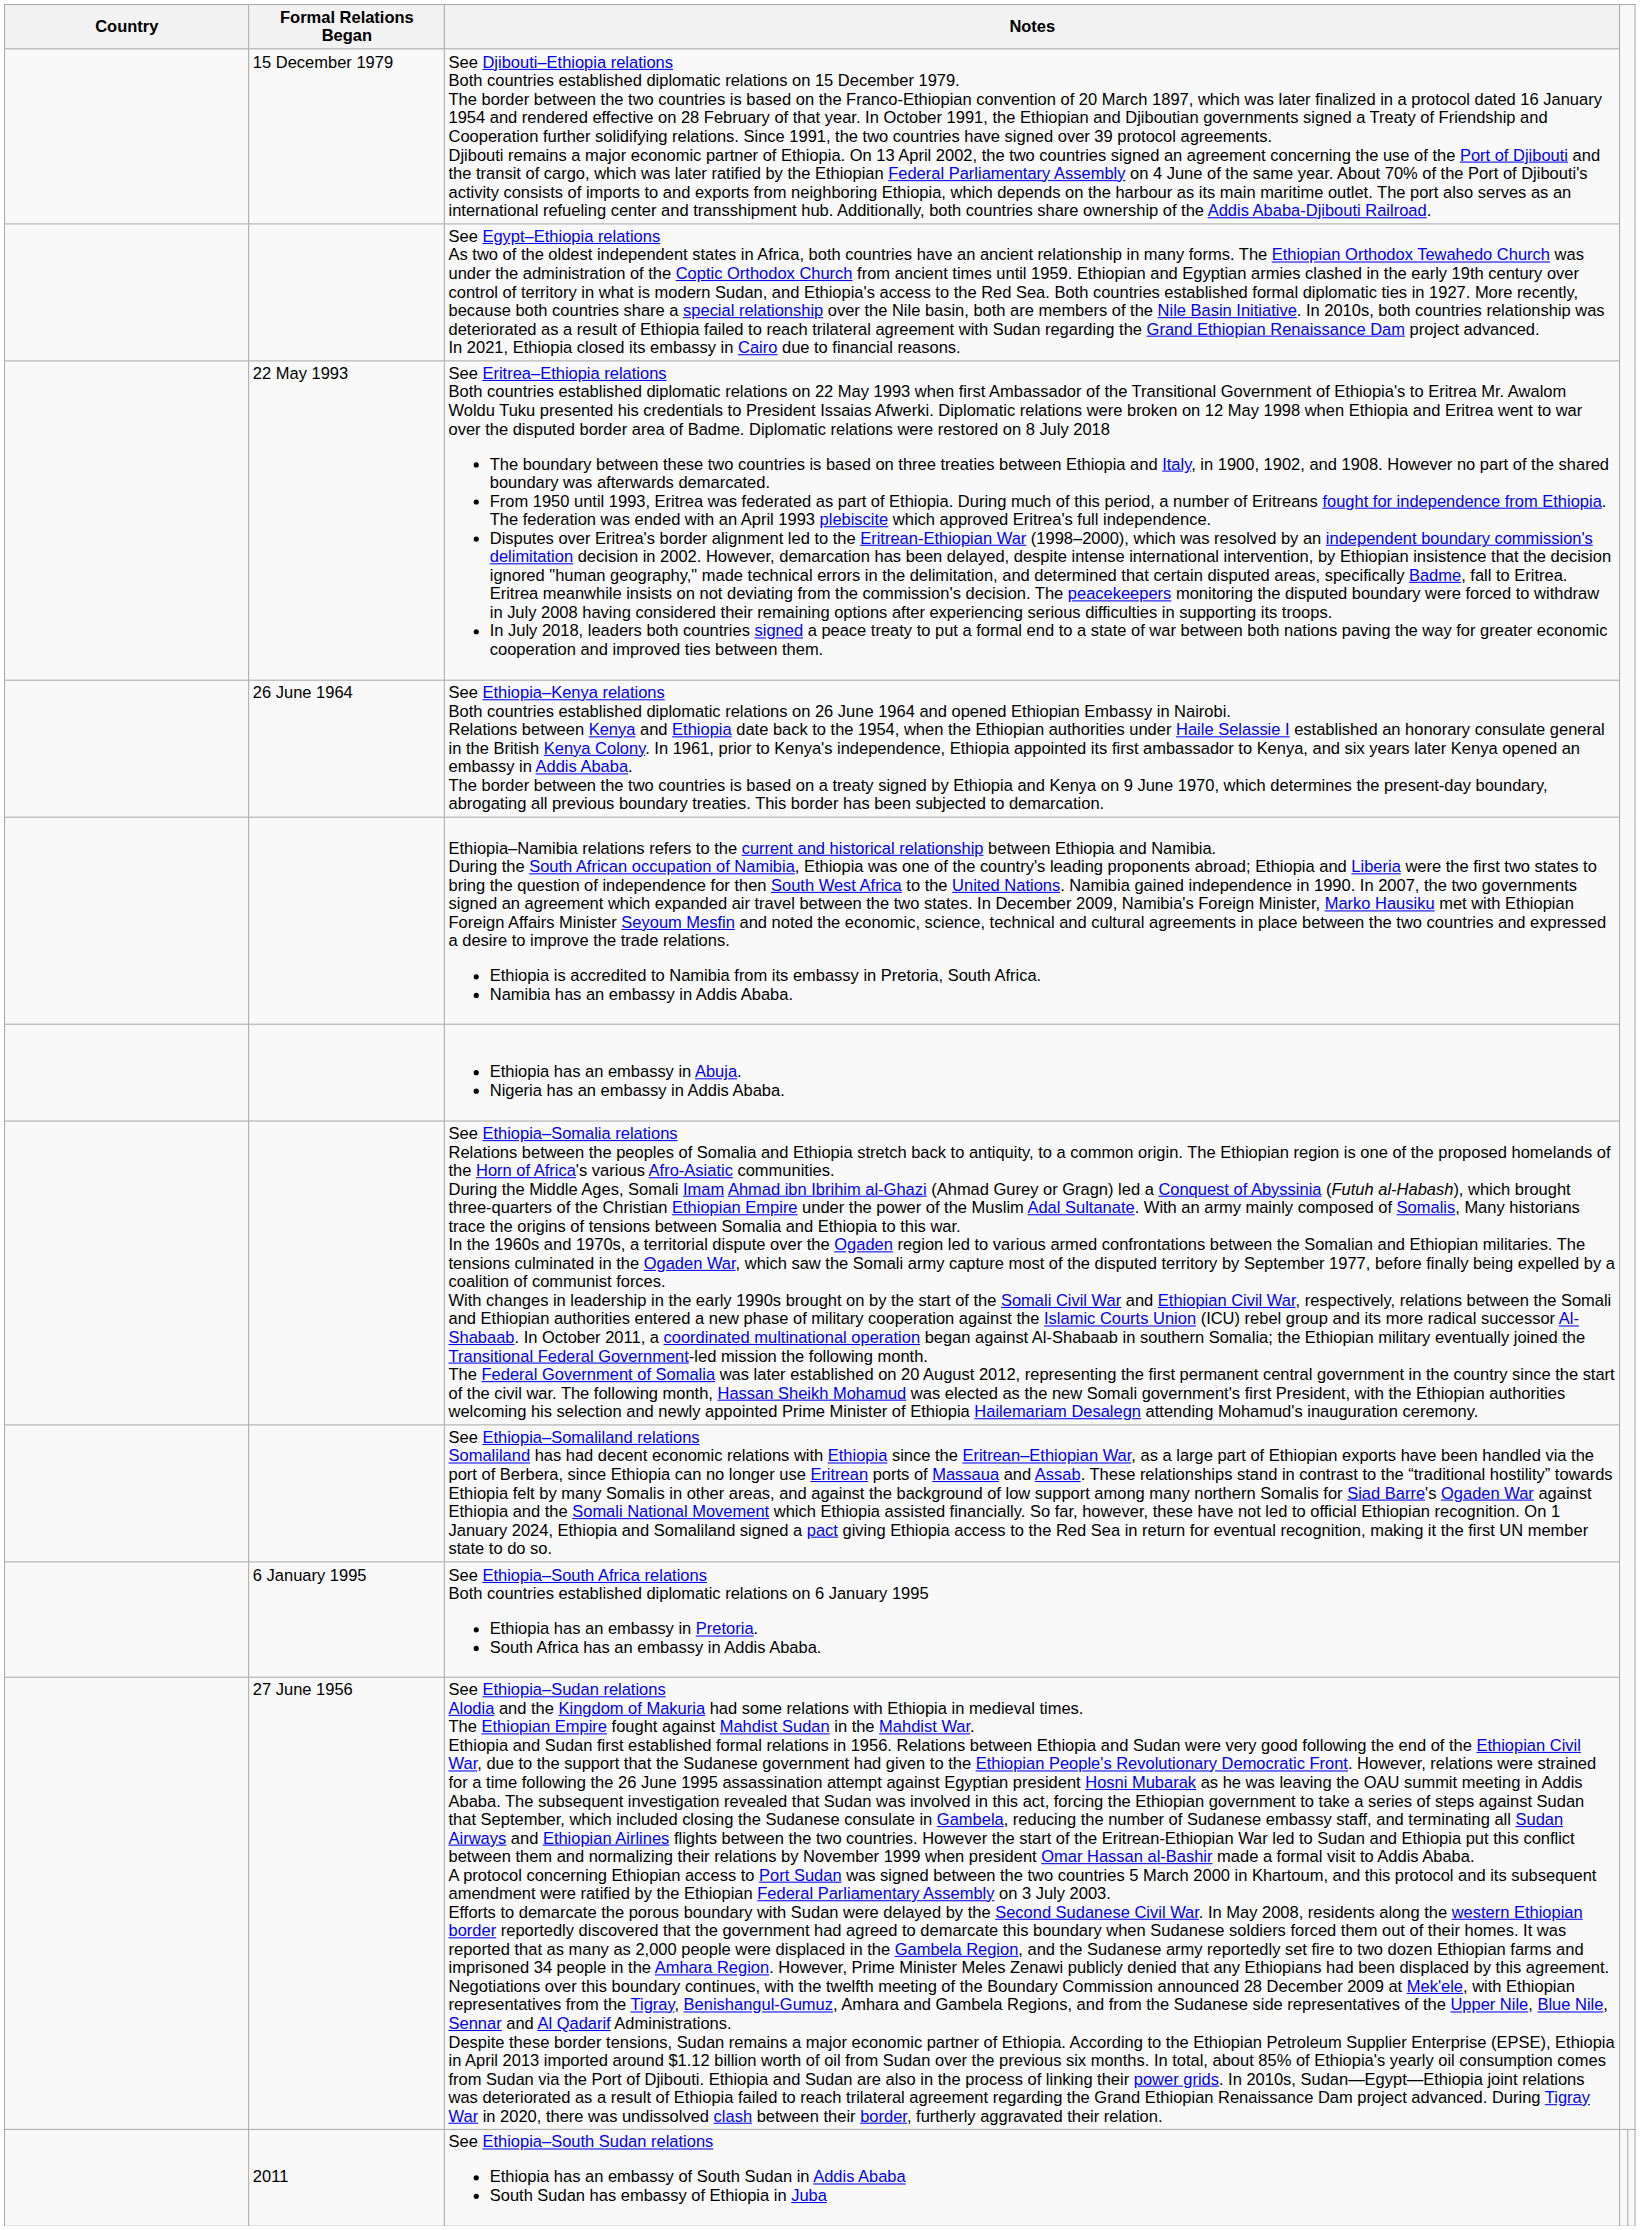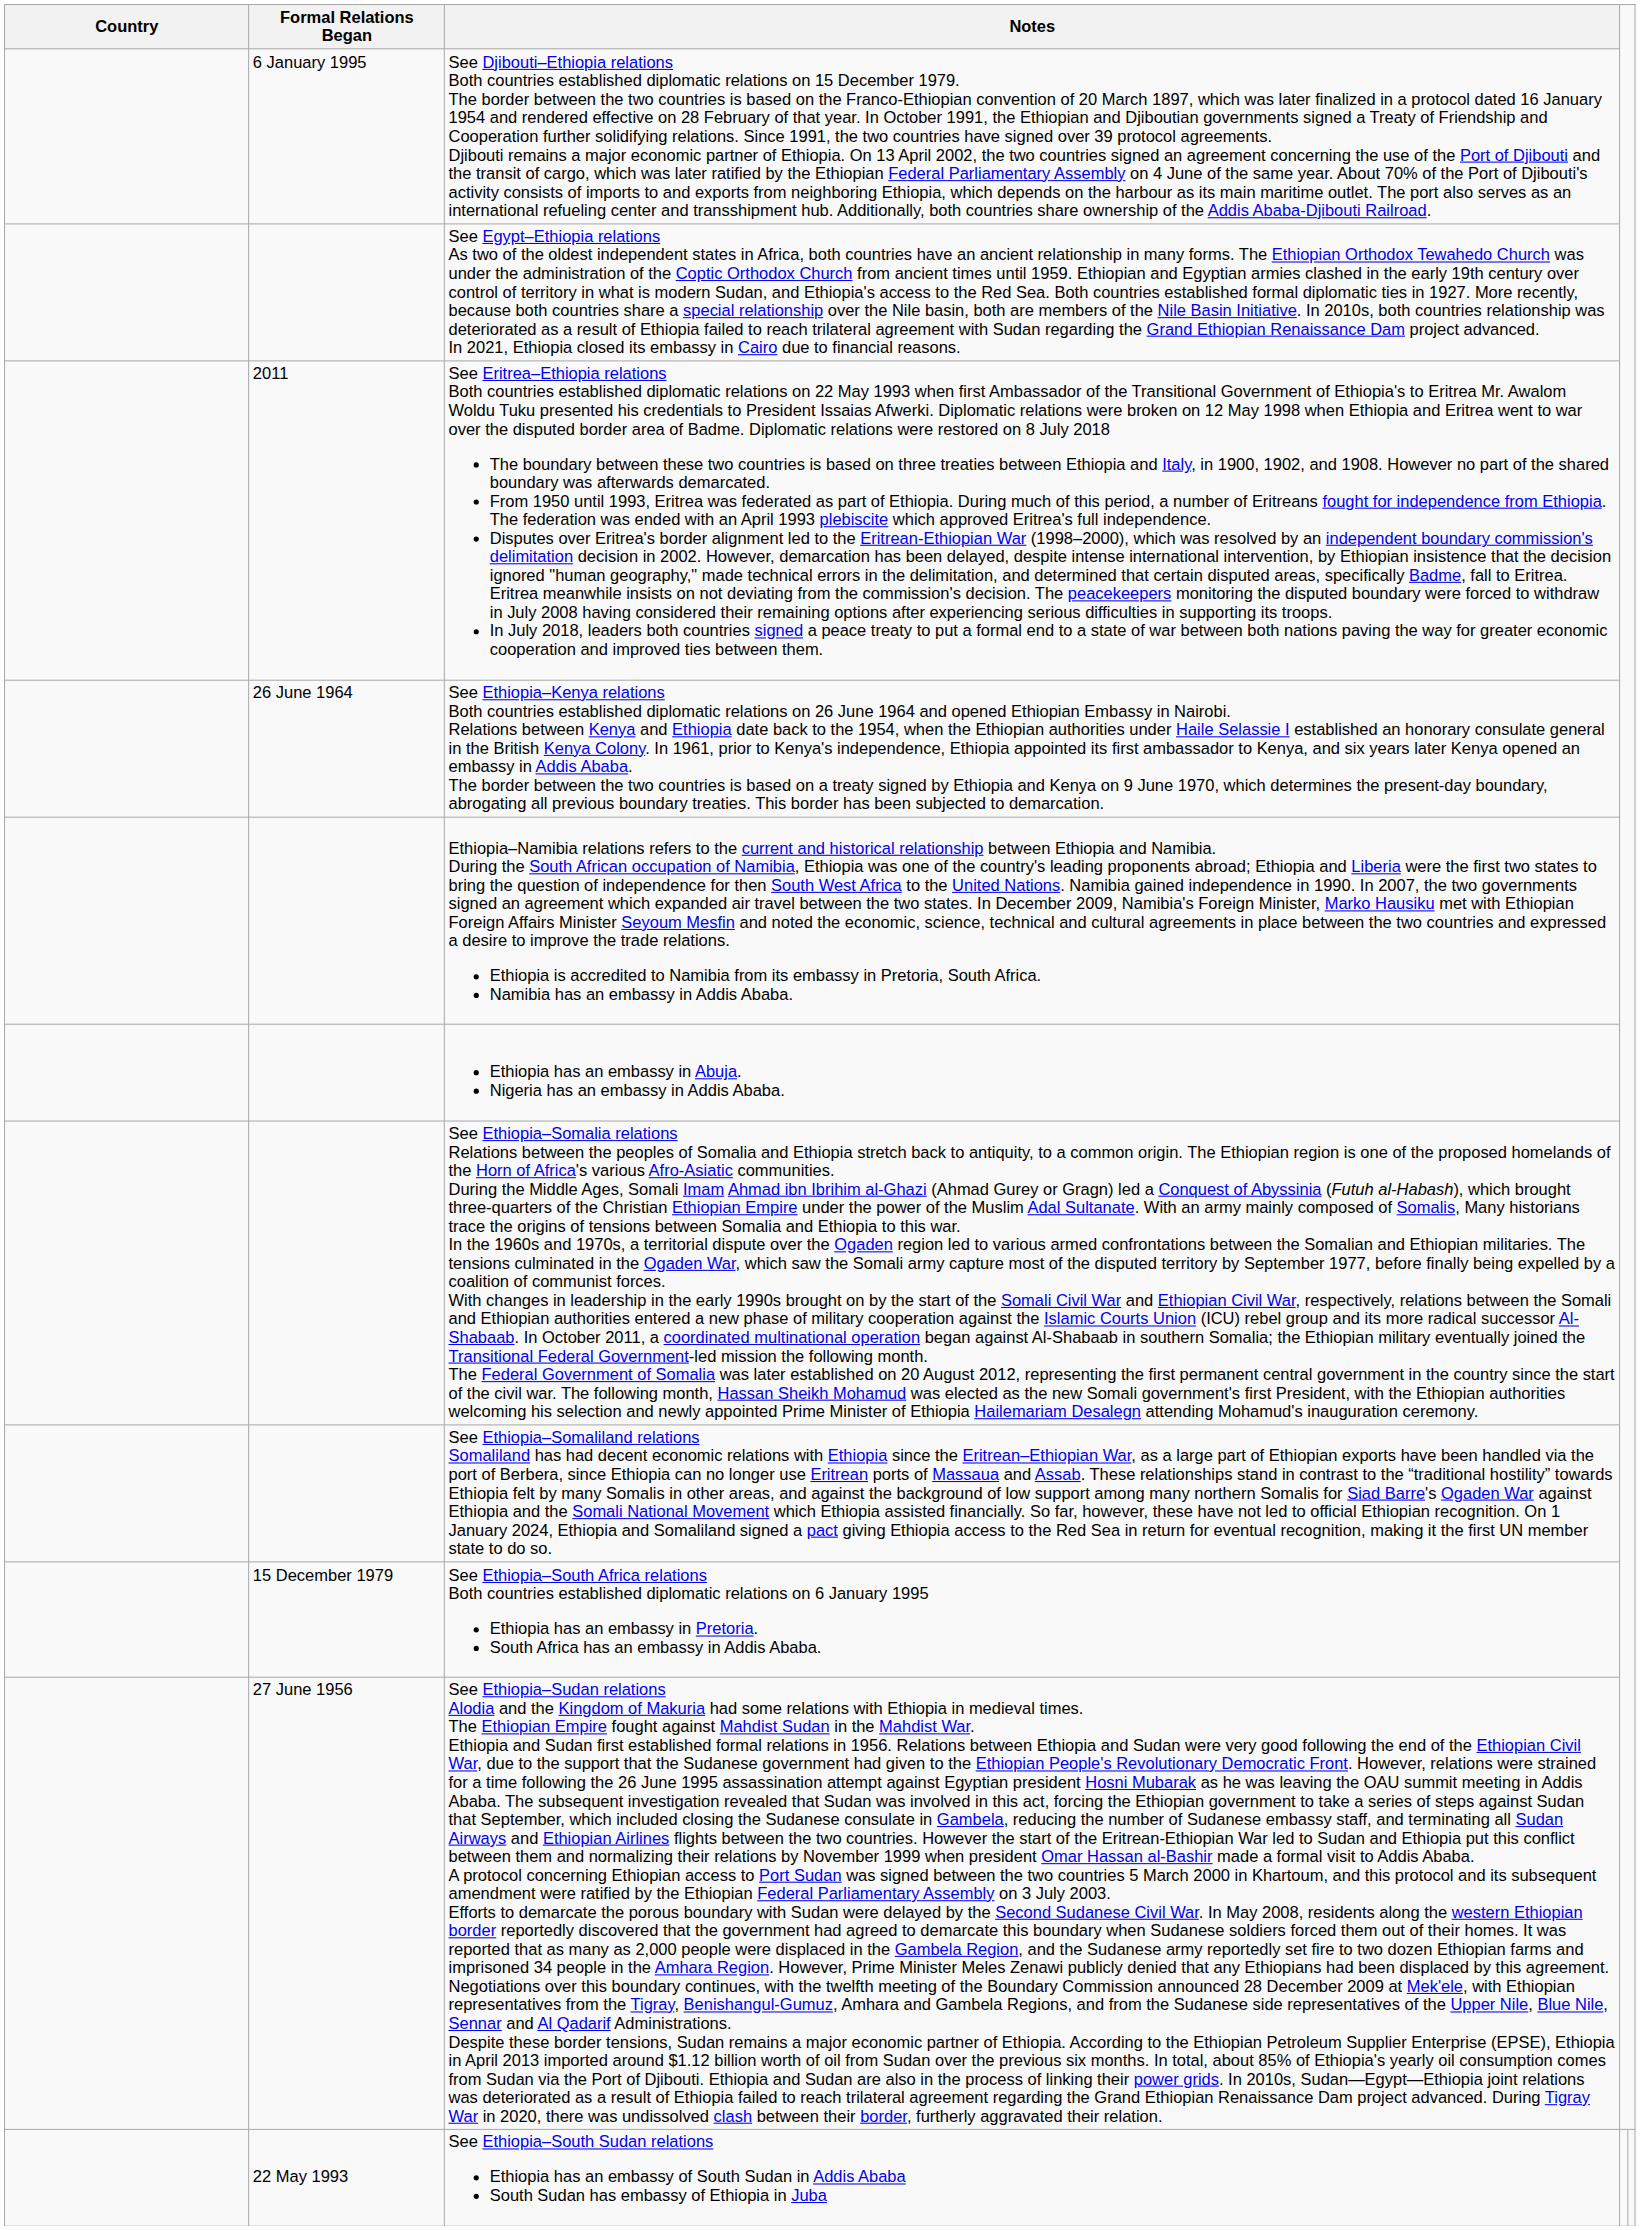(323, 62) 15 December 1979 -> (310, 62) 6 January 1995
(301, 374) 22 May 1993 -> (271, 374) 2011
(310, 1575) 6 January 1995 -> (323, 1575) 15 December 1979
(271, 2177) 2011 -> (301, 2177) 22 May 1993
